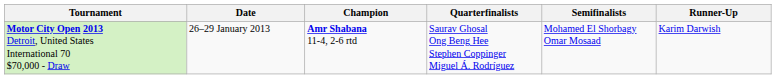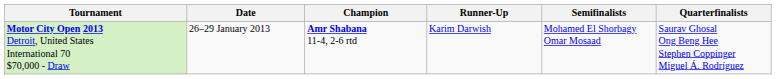columns swapped: (714, 12) <-> (484, 12)
